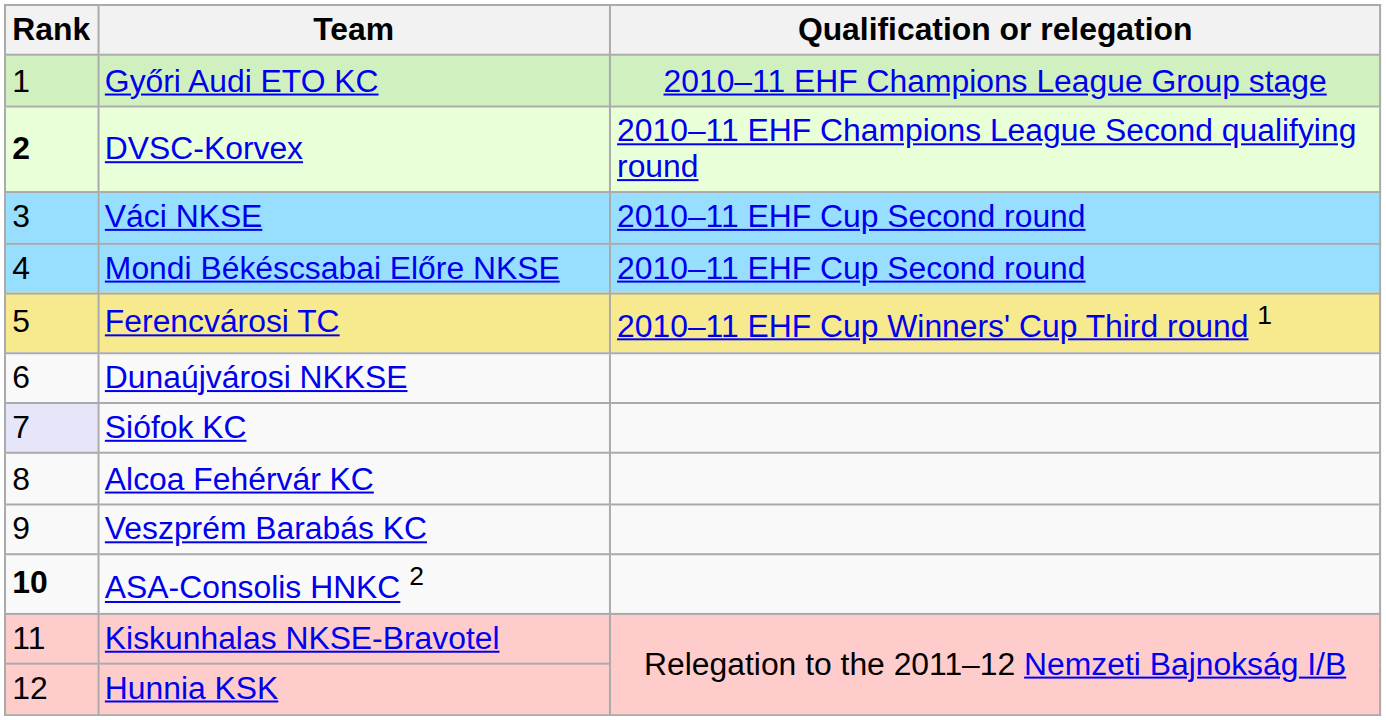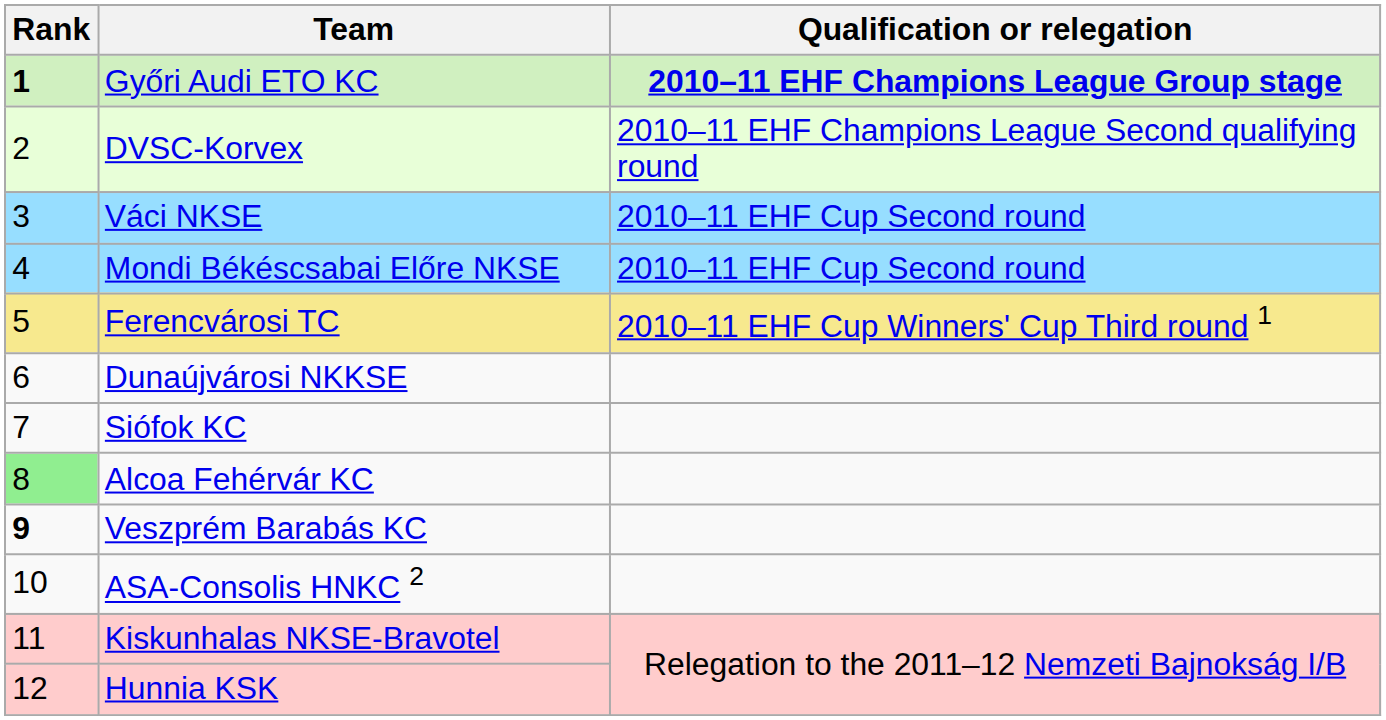(21, 80) normal -> (21, 80) bold
(995, 80) normal -> (995, 80) bold
(21, 148) bold -> (21, 148) normal
(21, 427) lavender background -> (21, 427) no background
(21, 478) no background -> (21, 478) lightgreen background
(21, 528) normal -> (21, 528) bold
(30, 583) bold -> (30, 583) normal
